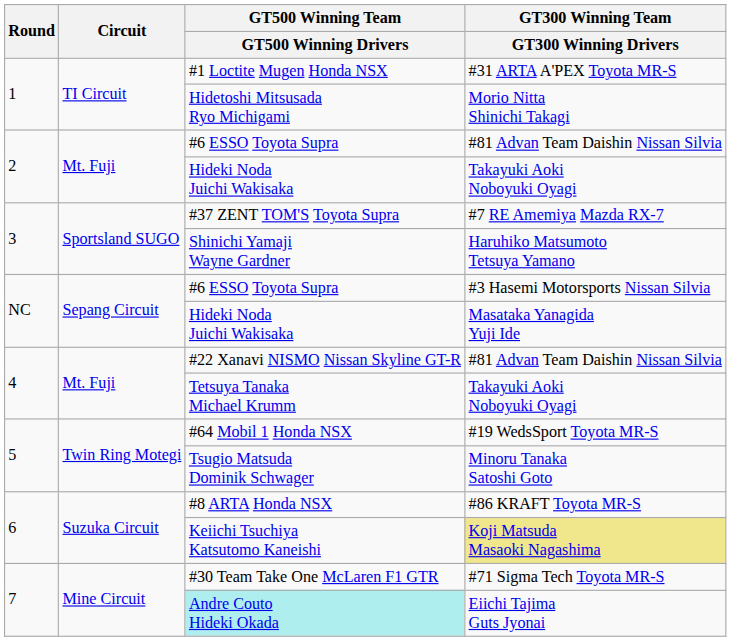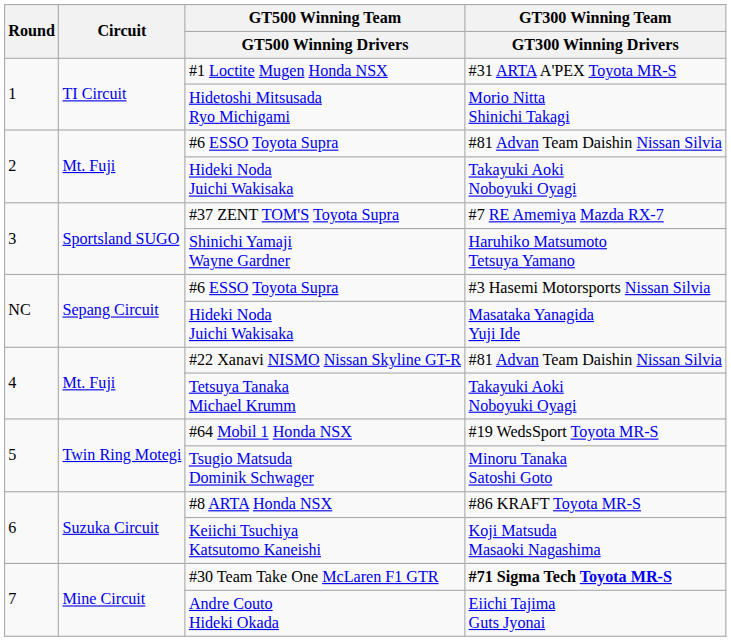(535, 540) khaki background -> (535, 540) no background
(567, 577) normal -> (570, 577) bold
(234, 613) paleturquoise background -> (234, 613) no background
